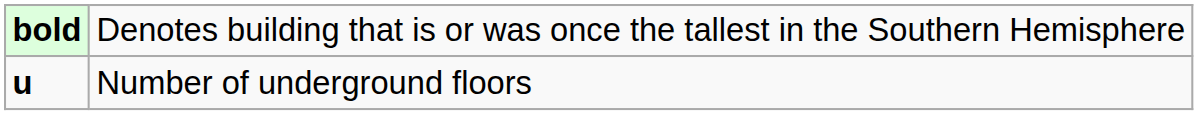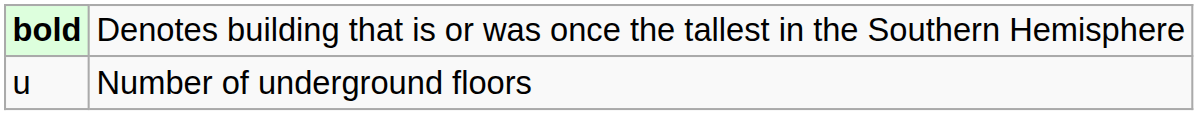(23, 82) bold -> (22, 82) normal
